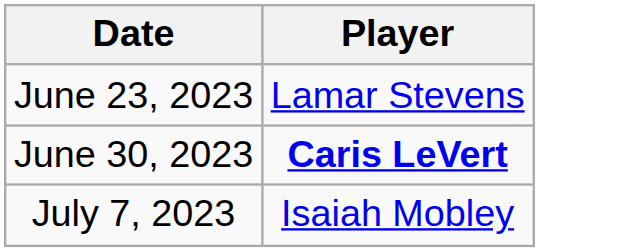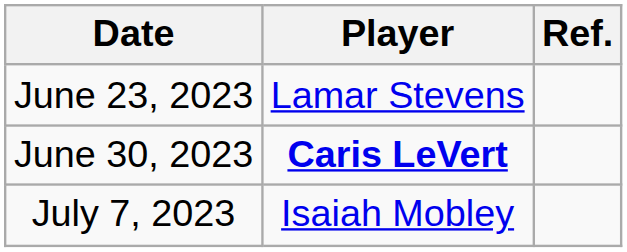+ column: (578, 34)
